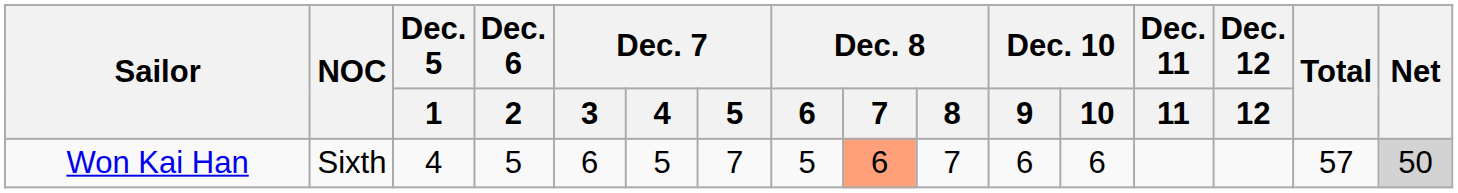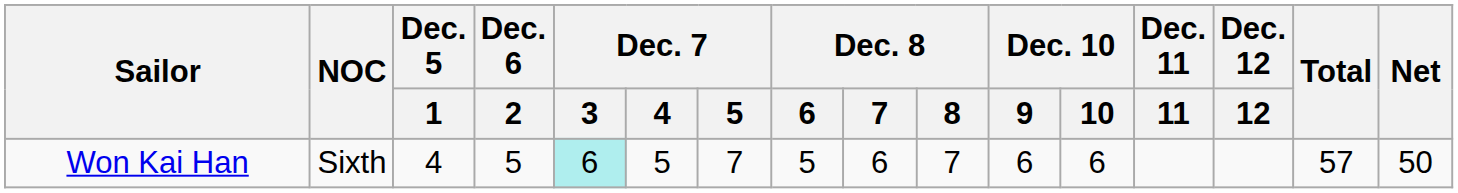(590, 162) no background -> (590, 162) paleturquoise background
(880, 162) lightsalmon background -> (880, 162) no background
(1416, 162) lightgrey background -> (1416, 162) no background
